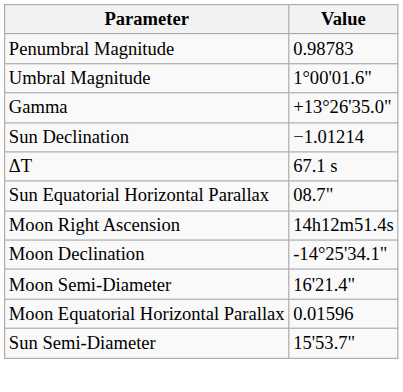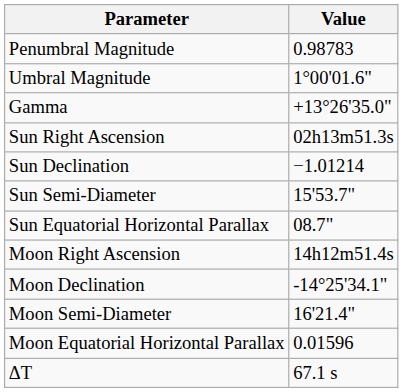+ row: (87, 136)
rows swapped: (82, 343) <-> (20, 166)
